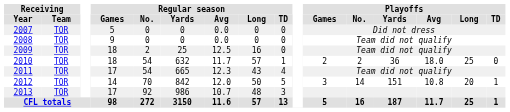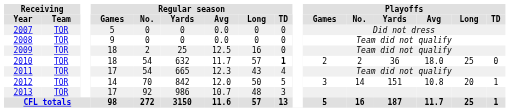(283, 61) normal -> (283, 61) bold
